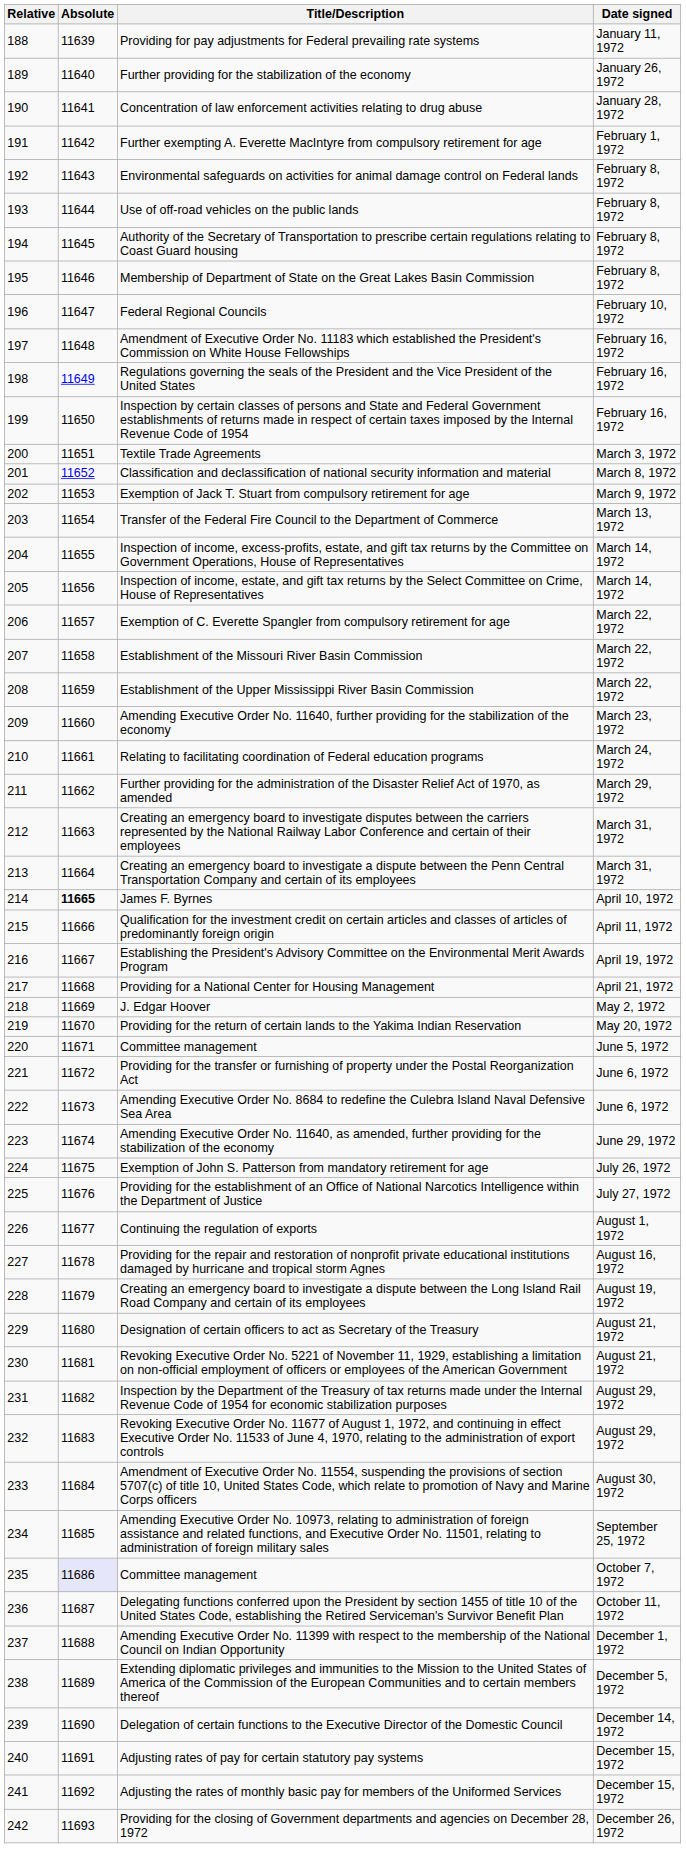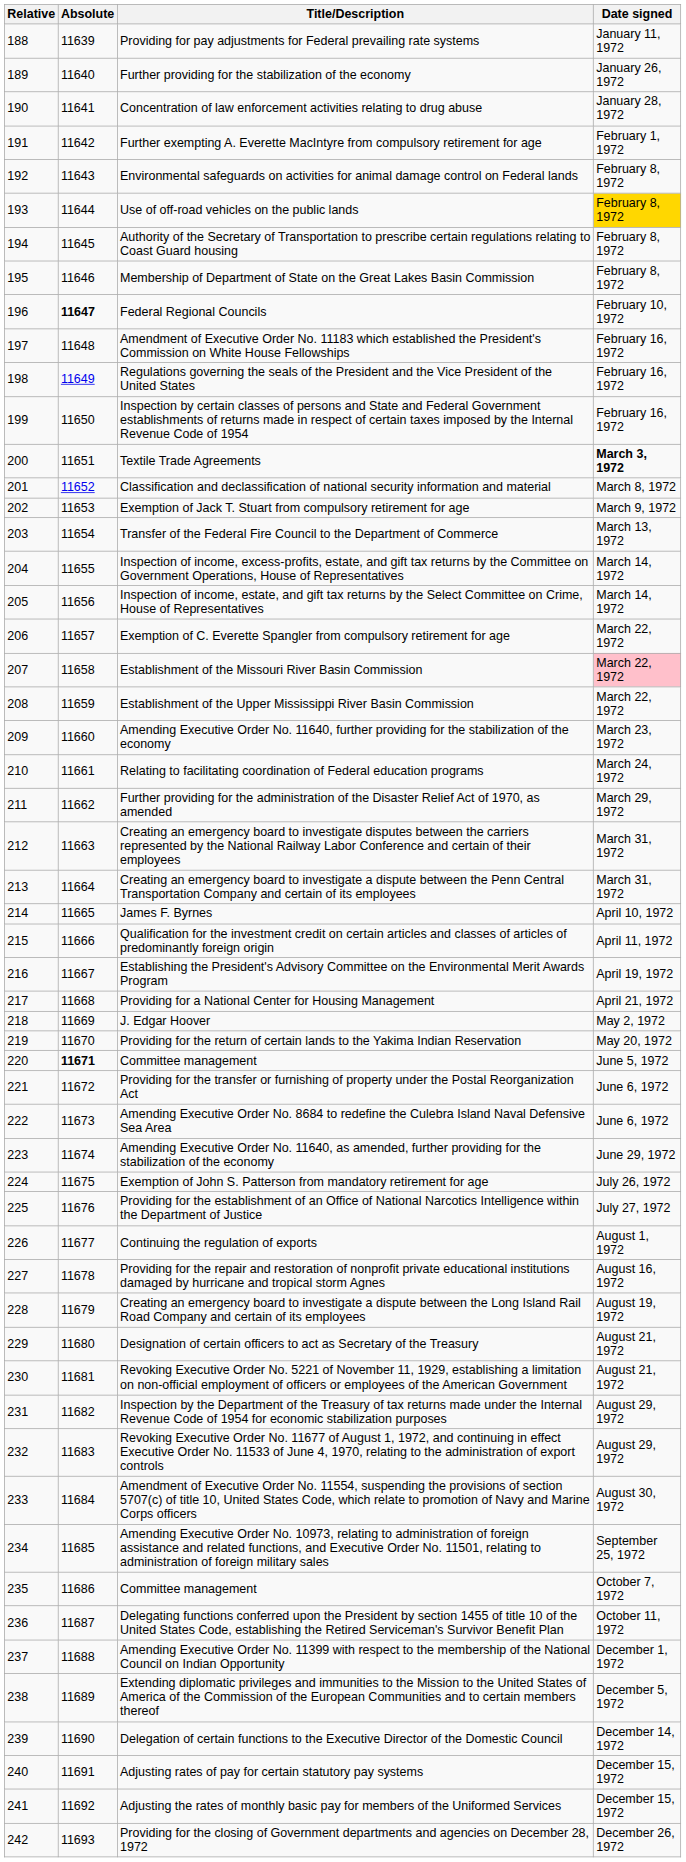(628, 210) no background -> (628, 210) gold background
(78, 311) normal -> (78, 311) bold
(636, 454) normal -> (622, 461) bold
(624, 655) no background -> (624, 669) pink background
(78, 899) bold -> (78, 913) normal
(78, 1046) normal -> (78, 1060) bold
(78, 1575) lavender background -> (78, 1589) no background
